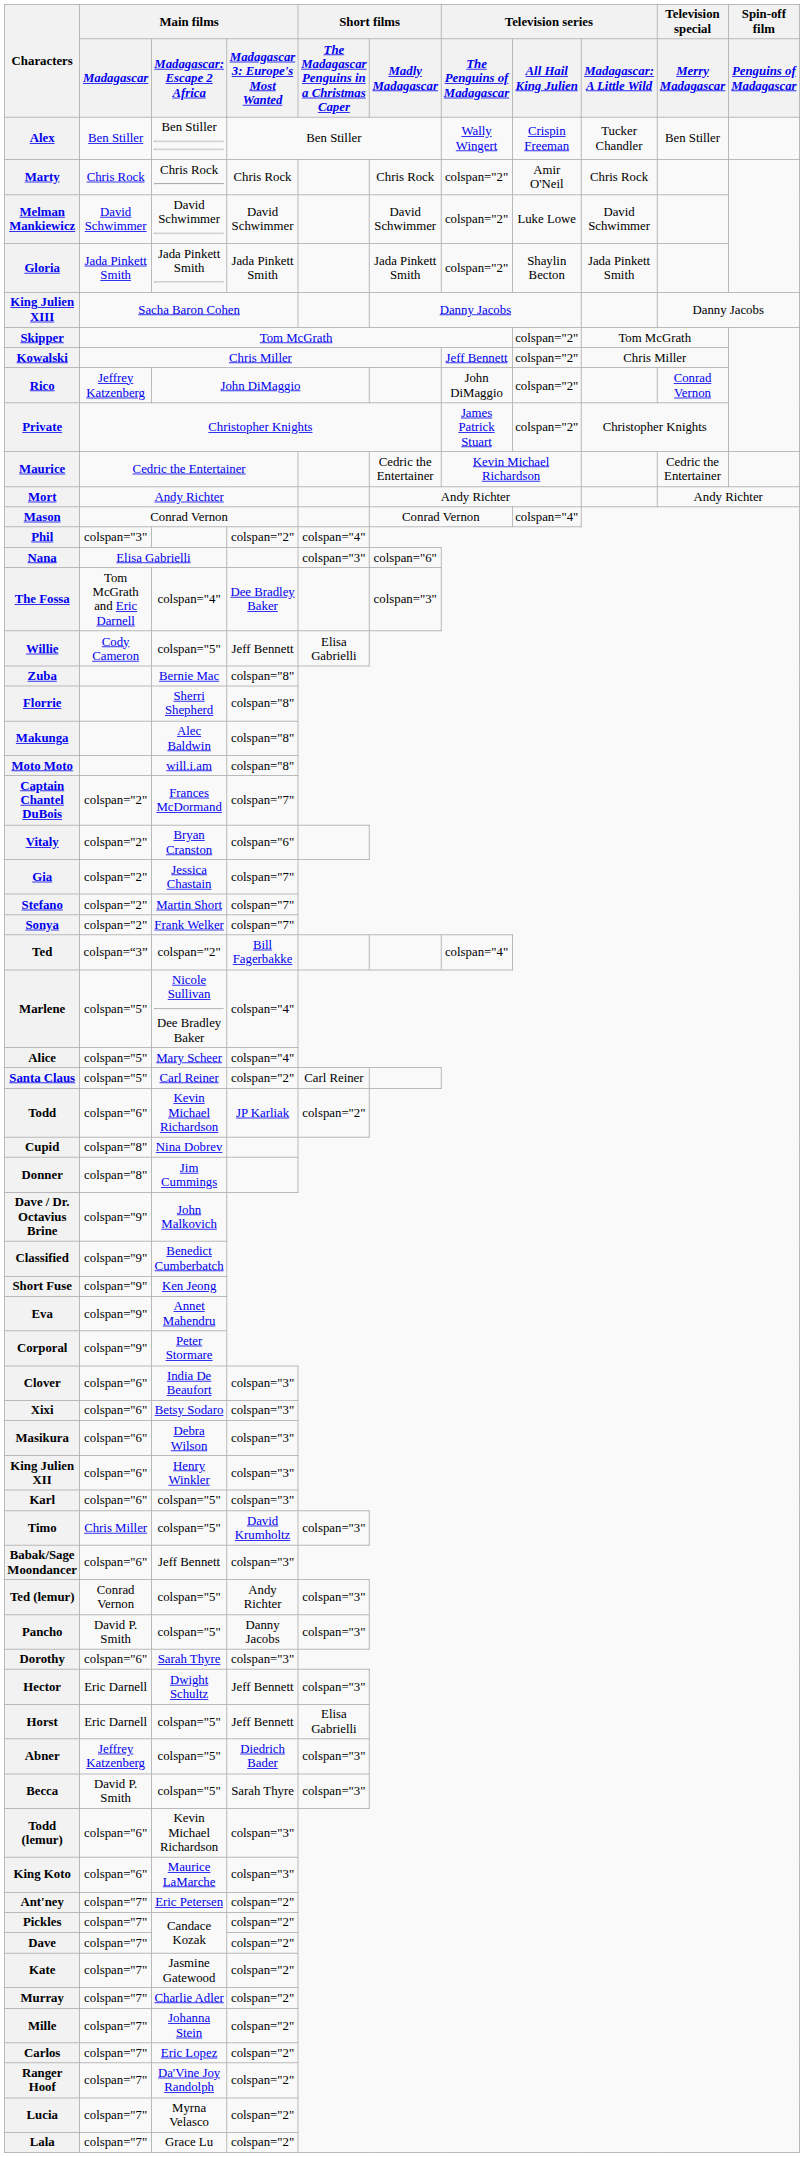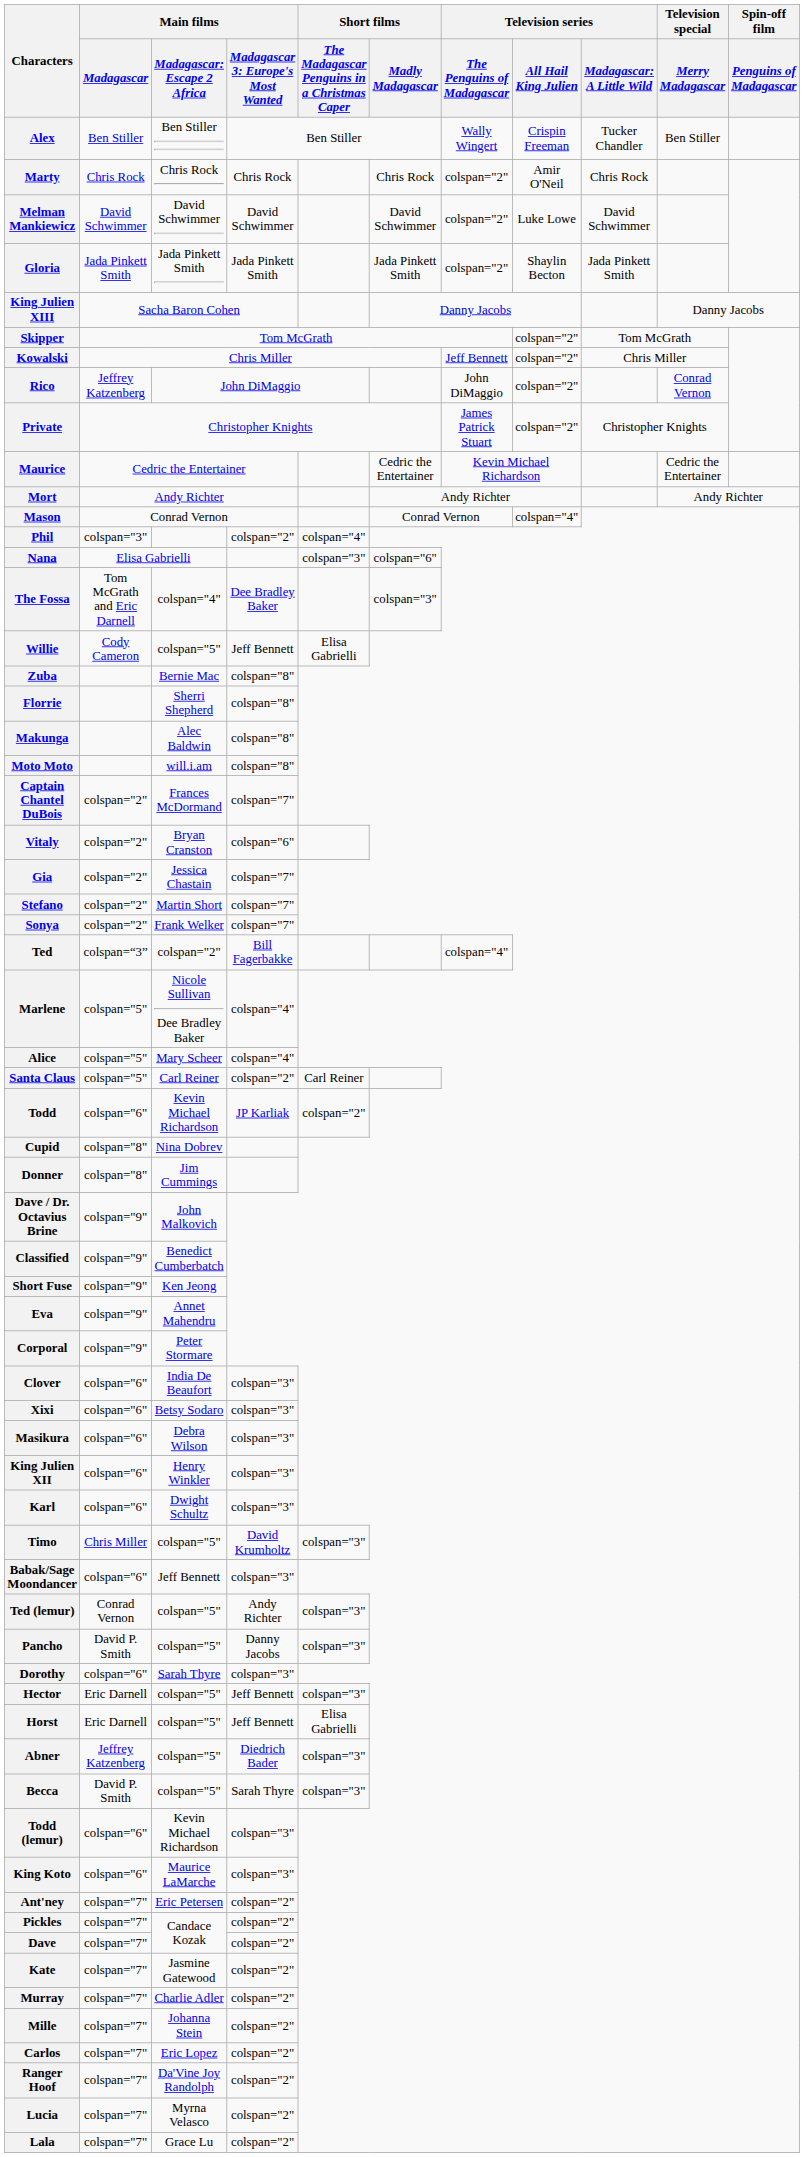(189, 1500) colspan="5" -> (189, 1507) Dwight Schultz
(189, 1686) Dwight Schultz -> (189, 1694) colspan="5"
